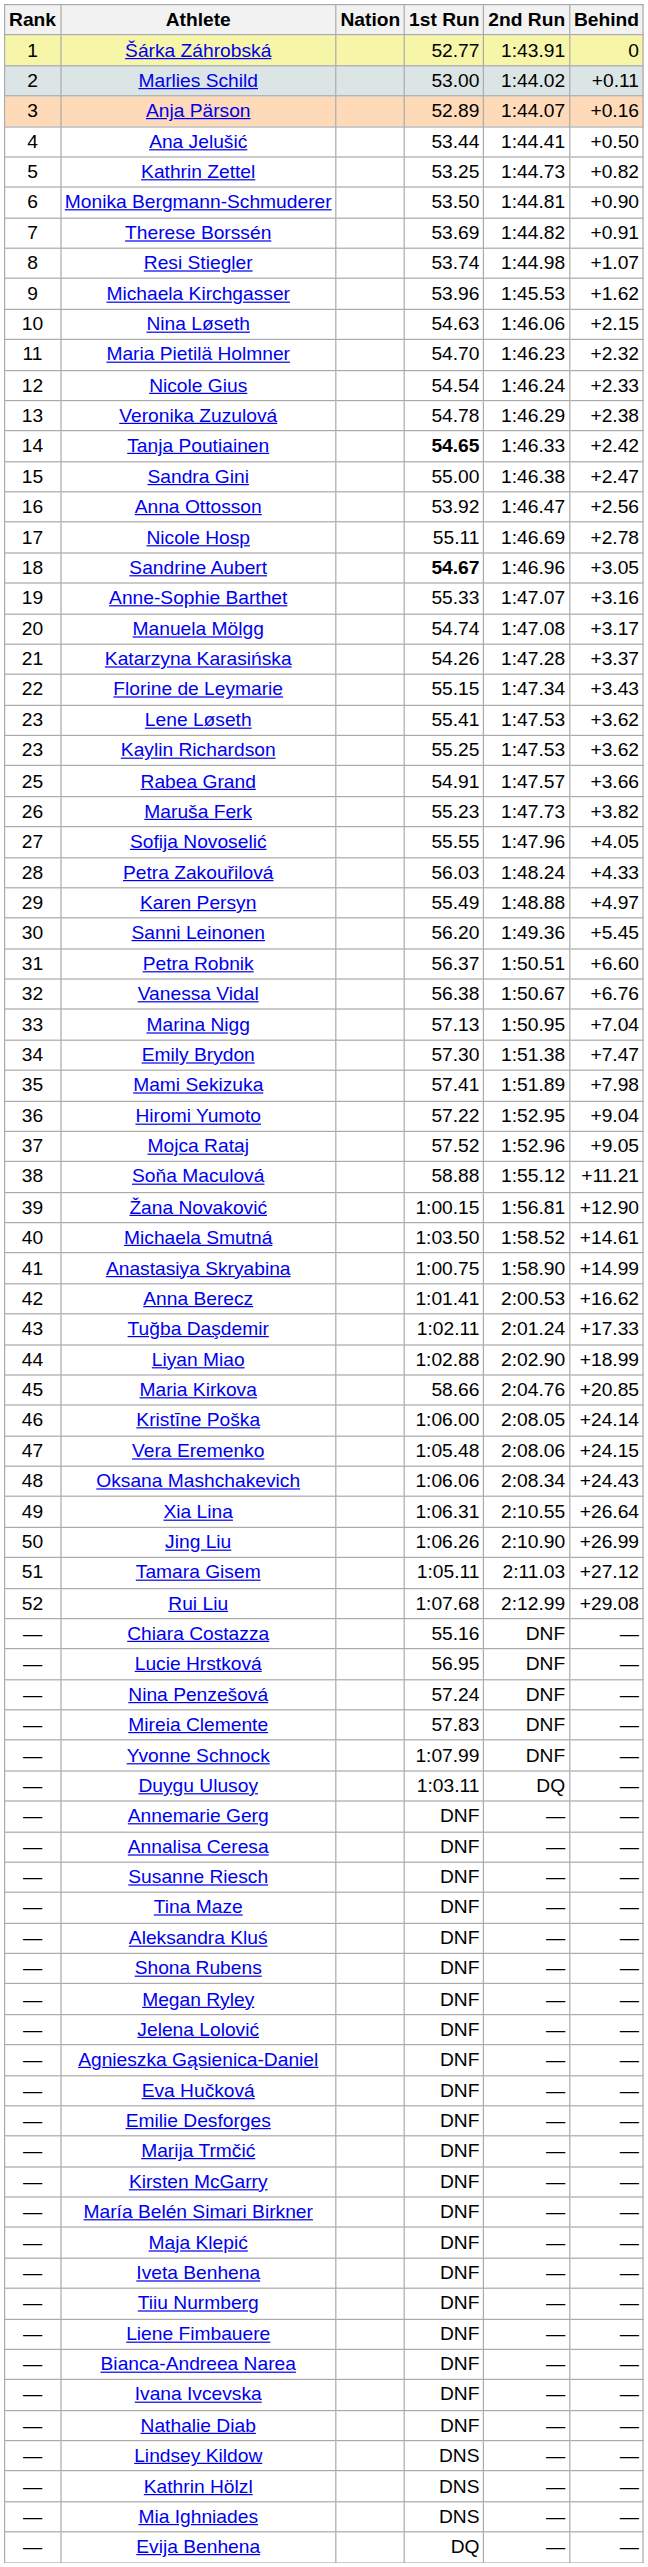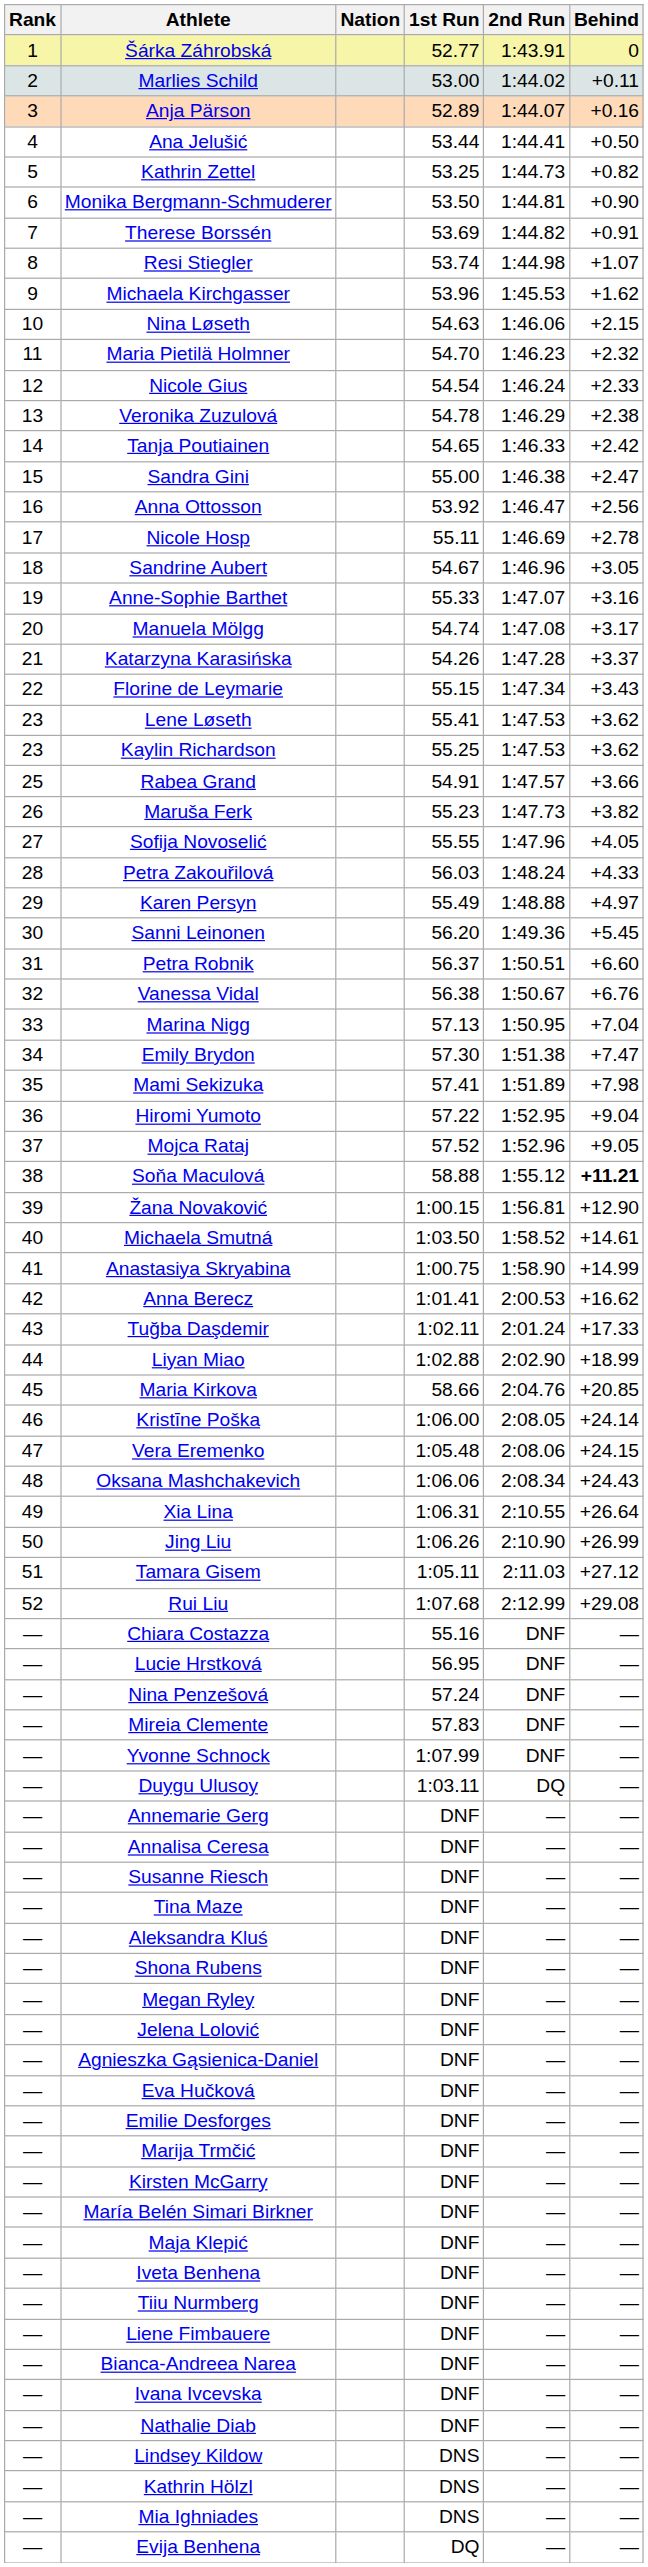(455, 446) bold -> (455, 446) normal
(455, 567) bold -> (455, 567) normal
(610, 1176) normal -> (610, 1176) bold
